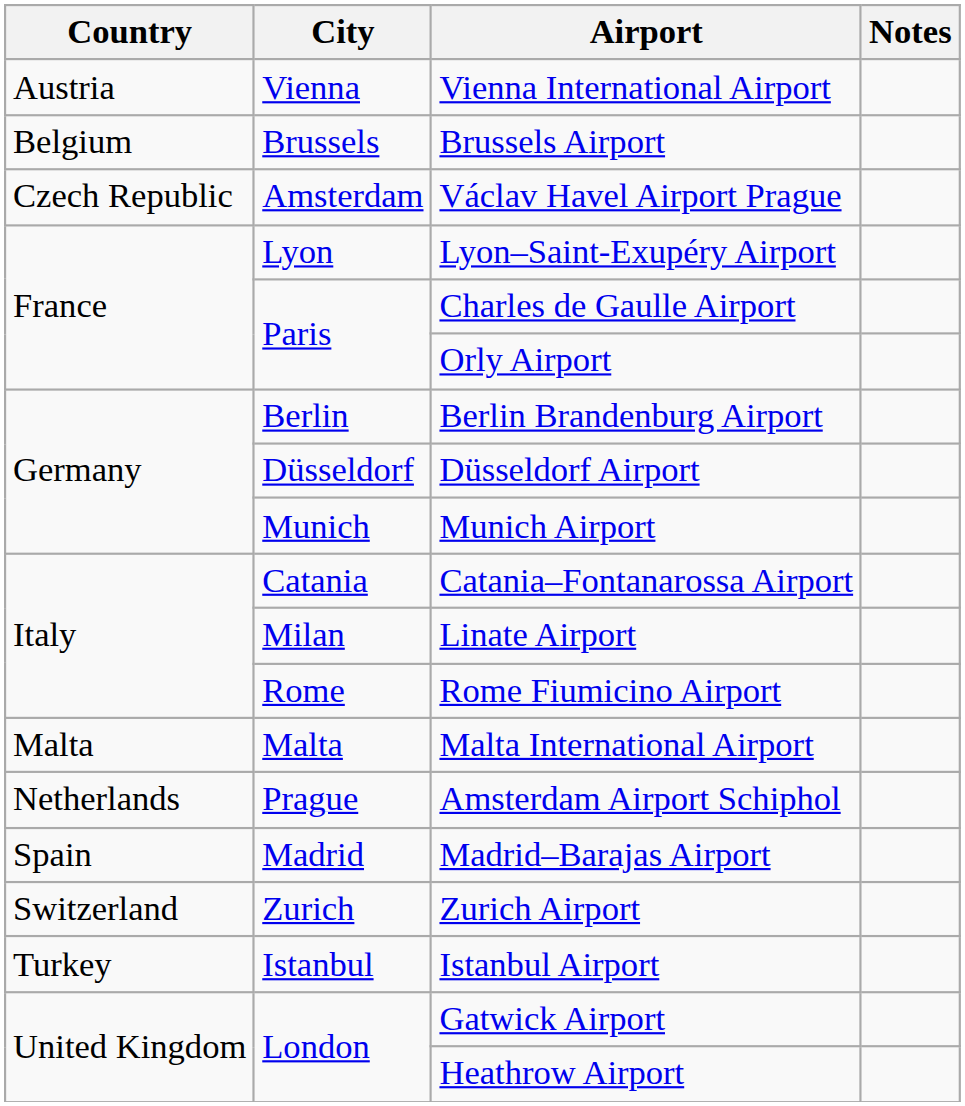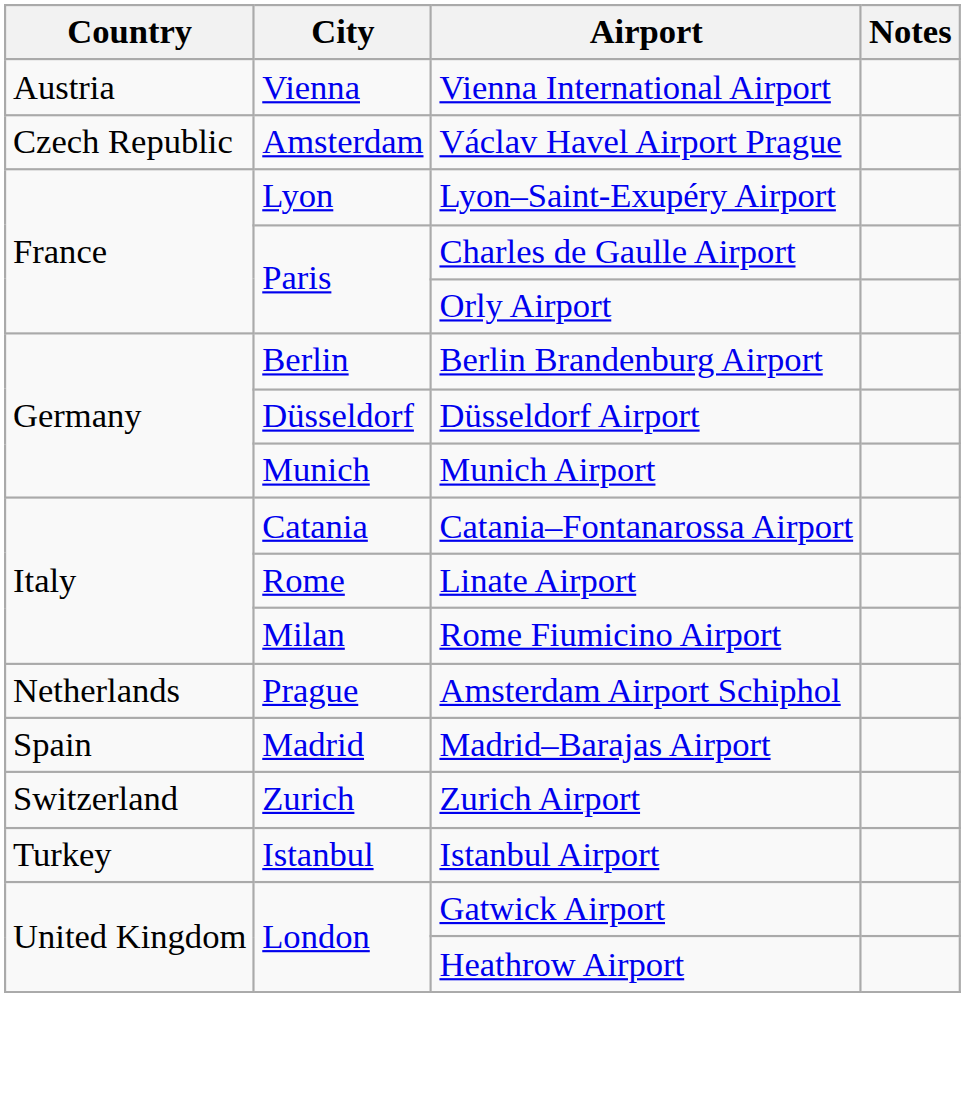- row: (552, 141)
(304, 634) Milan -> (304, 580) Rome
(304, 689) Rome -> (304, 634) Milan
- row: (627, 744)
